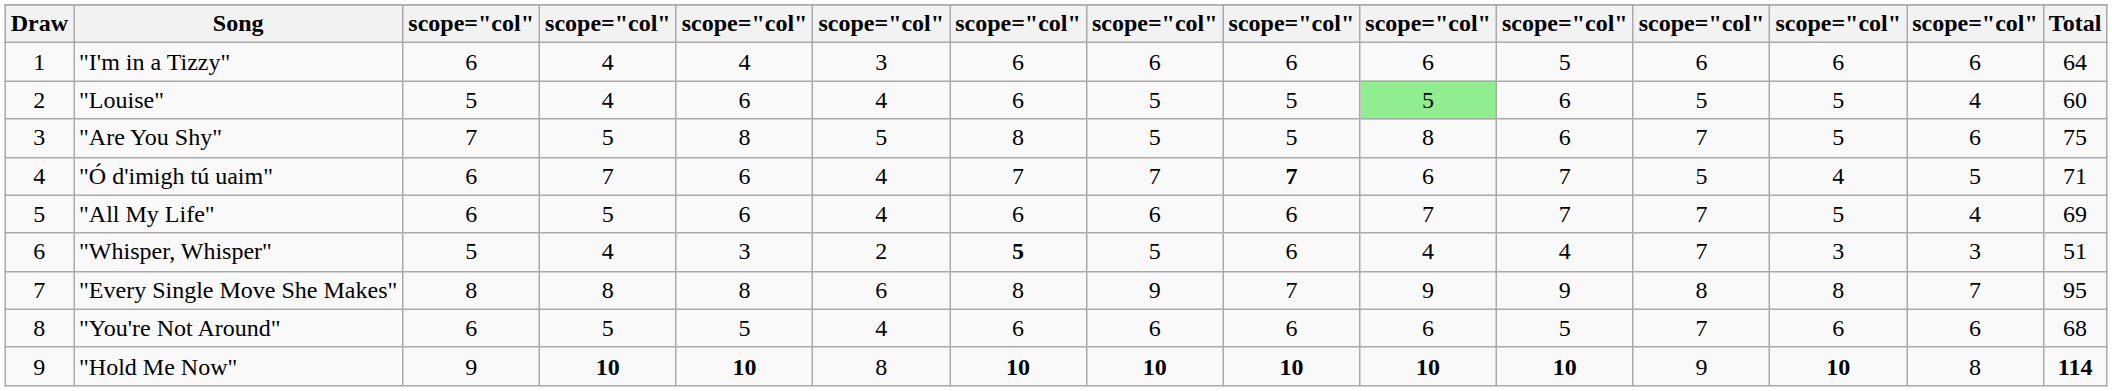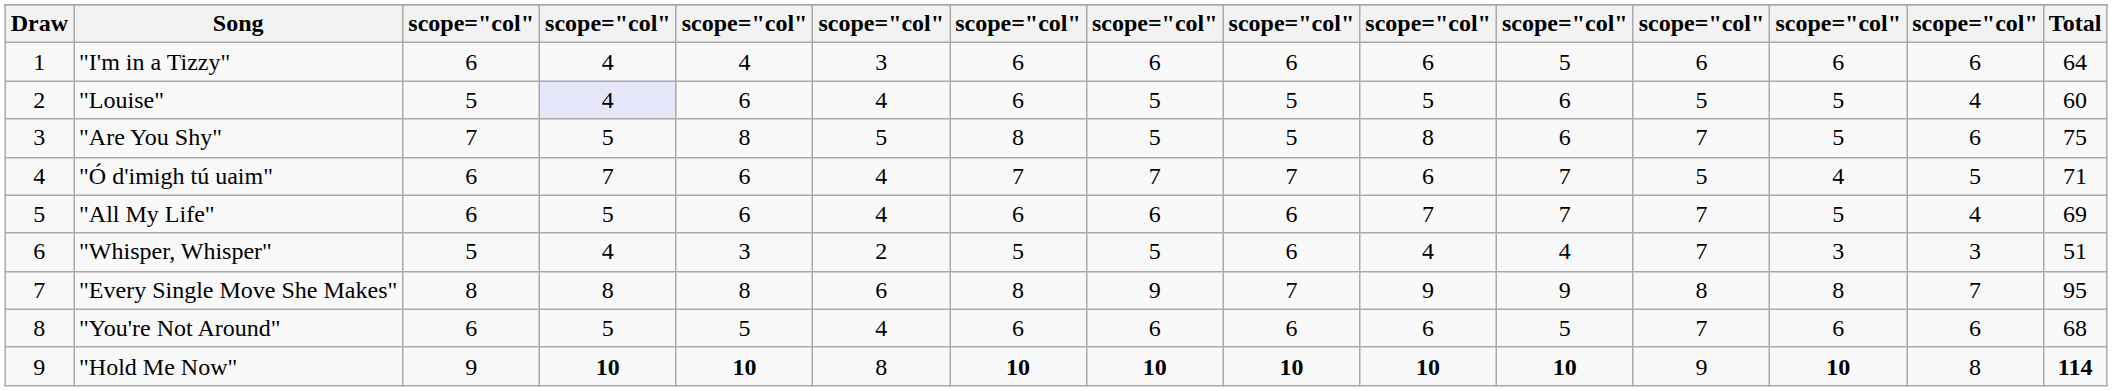(608, 99) no background -> (608, 99) lavender background
(1428, 99) lightgreen background -> (1428, 99) no background
(1291, 175) bold -> (1291, 175) normal
(1018, 251) bold -> (1018, 251) normal
